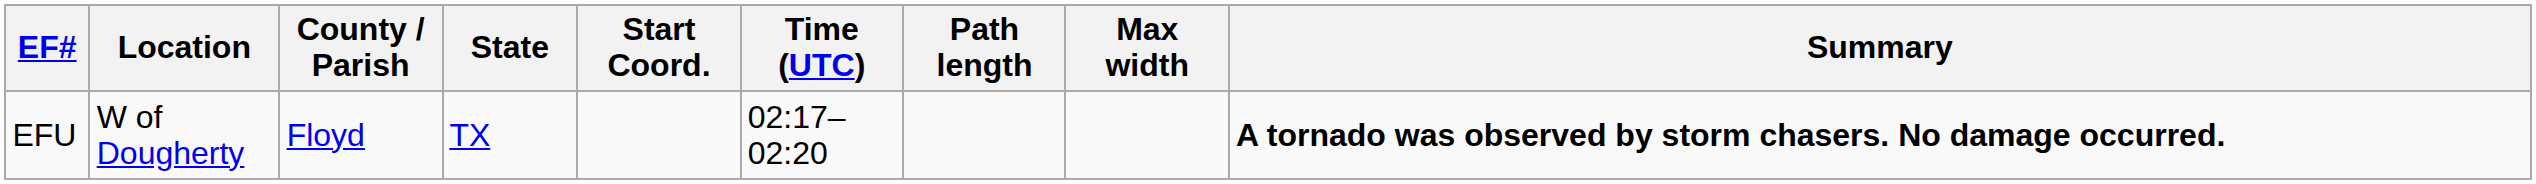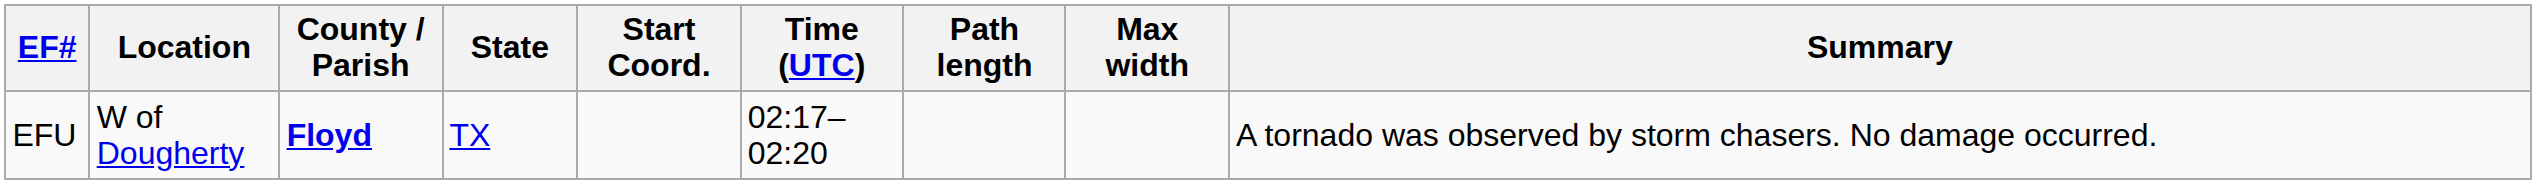(326, 134) normal -> (329, 134) bold
(1731, 134) bold -> (1697, 134) normal
